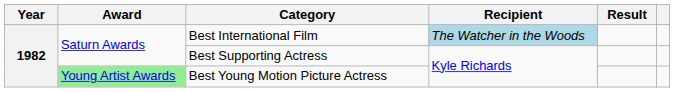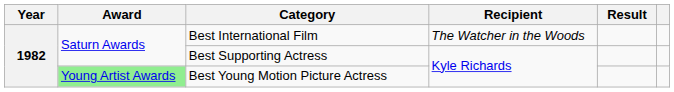(508, 35) lightblue background -> (508, 35) no background
